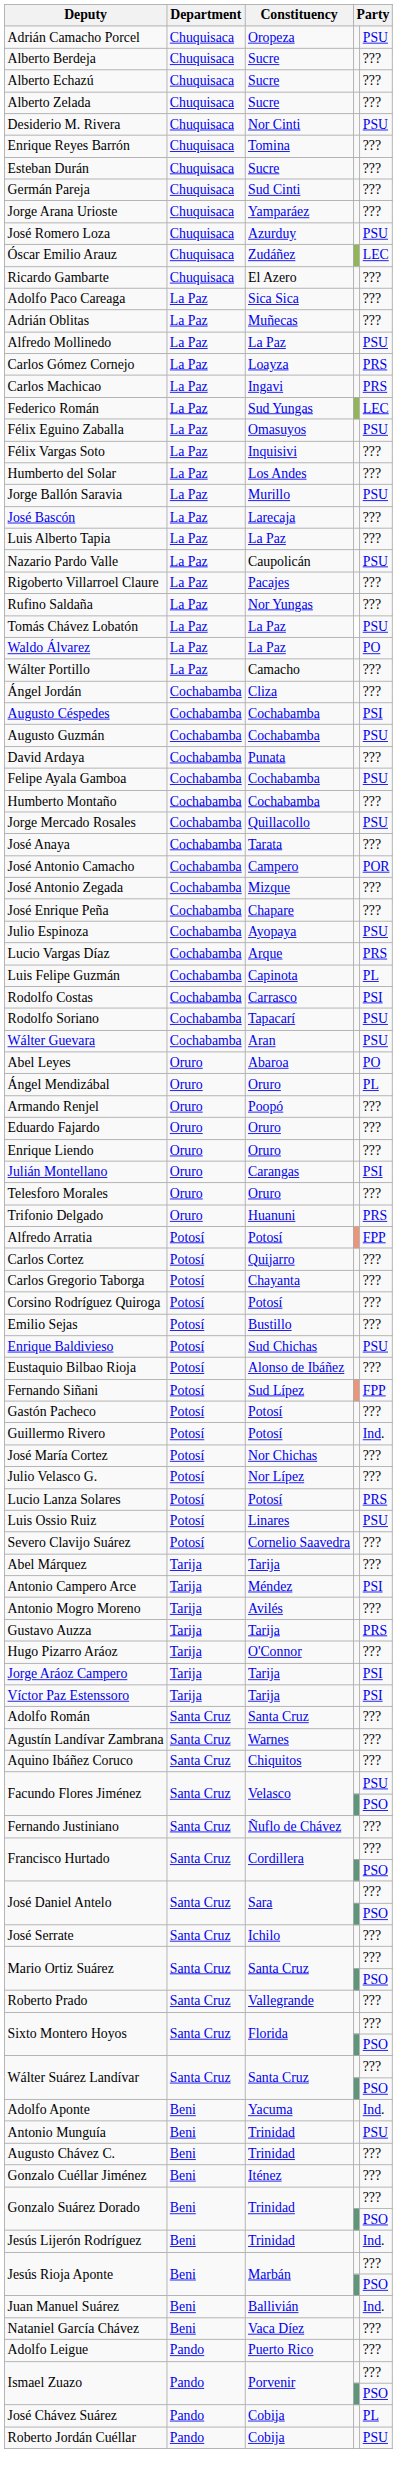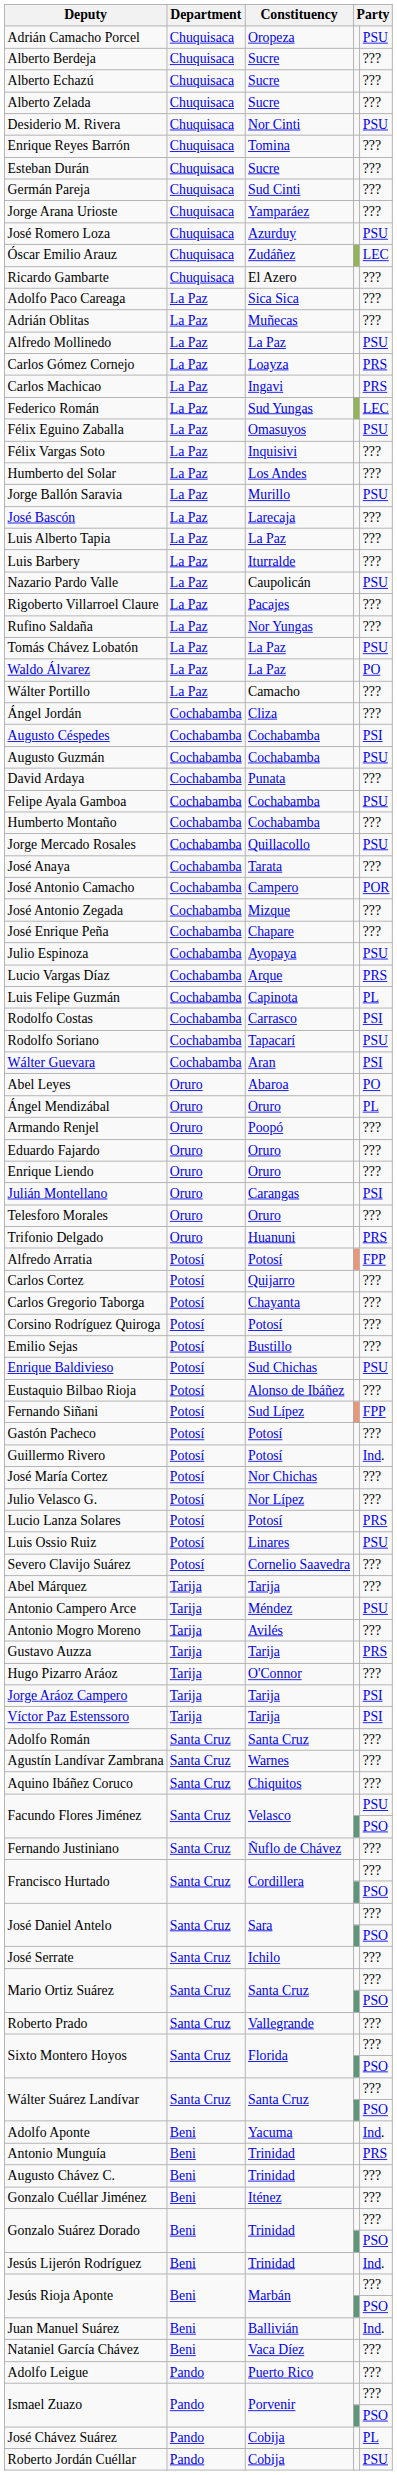+ row: (44, 560)
(375, 1041) PSU -> (373, 1062) PSI
(373, 1586) PSI -> (375, 1608) PSU
(375, 2132) PSU -> (375, 2154) PRS
